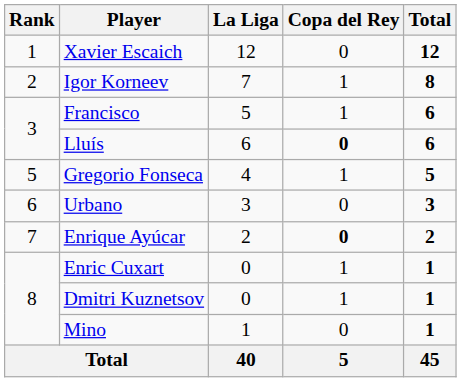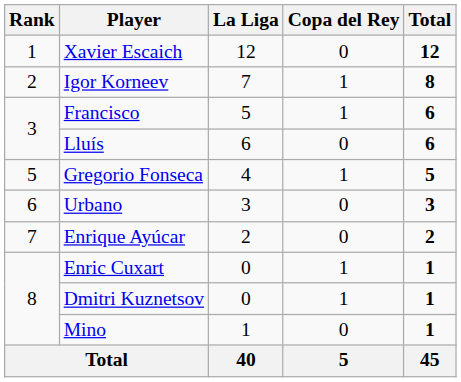(344, 143) bold -> (344, 143) normal
(344, 236) bold -> (344, 236) normal
